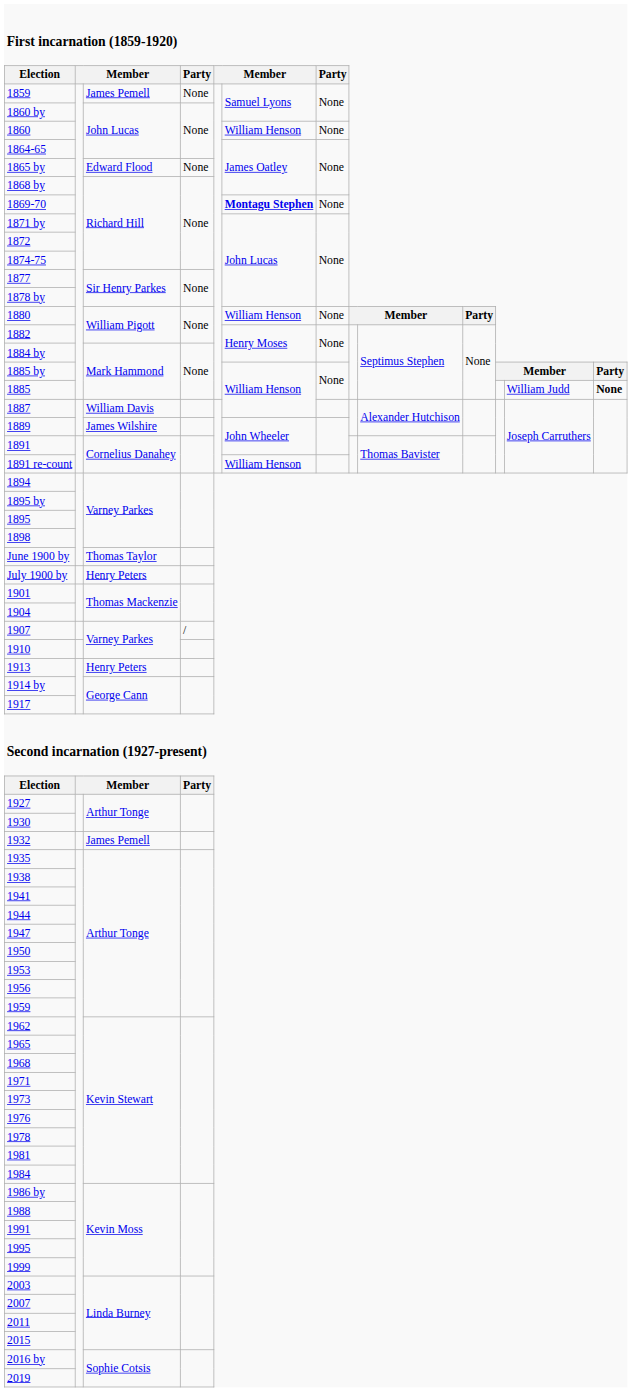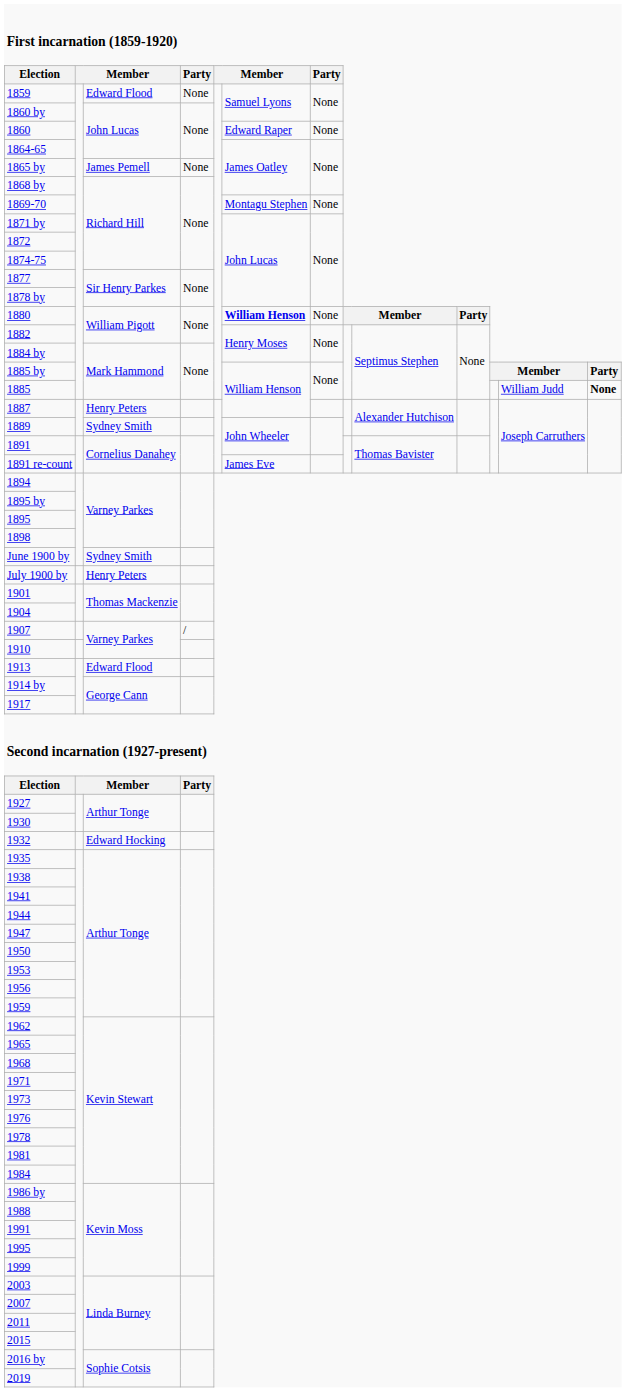(118, 93) James Pemell -> (119, 93) Edward Flood
(263, 130) William Henson -> (258, 130) Edward Raper
(119, 167) Edward Flood -> (118, 167) James Pemell
(269, 204) bold -> (266, 204) normal
(263, 315) normal -> (265, 315) bold
(120, 408) William Davis -> (116, 408) Henry Peters
(121, 426) James Wilshire -> (119, 426) Sydney Smith
(263, 463) William Henson -> (250, 463) James Eve
(121, 556) Thomas Taylor -> (119, 556) Sydney Smith
(116, 667) Henry Peters -> (119, 667) Edward Flood
(118, 840) James Pemell -> (126, 840) Edward Hocking
